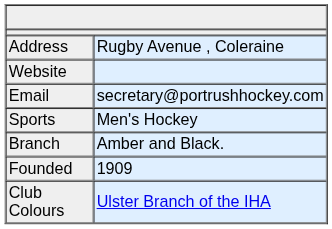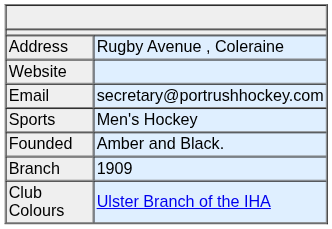(34, 144) Branch -> (41, 144) Founded
(41, 168) Founded -> (34, 168) Branch
